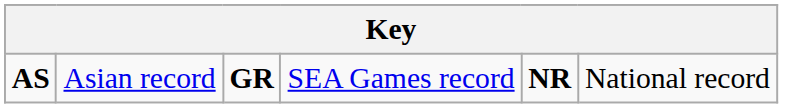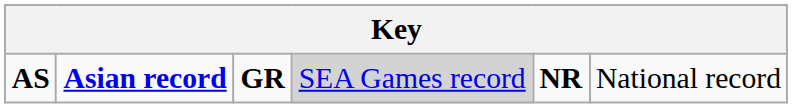(140, 77) normal -> (145, 77) bold
(401, 77) no background -> (412, 77) lightgrey background
